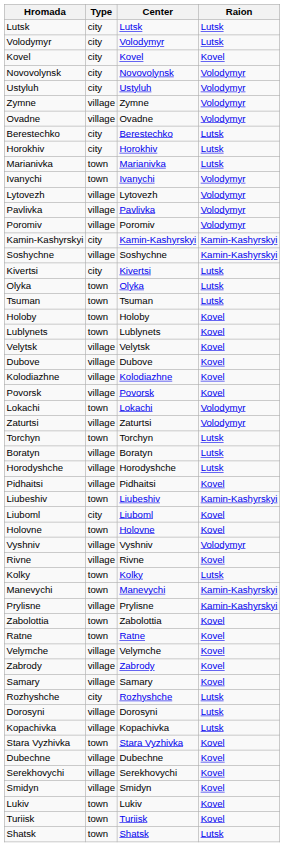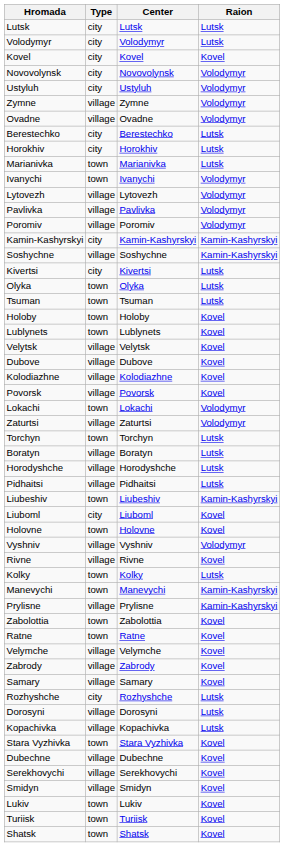(213, 484) Kovel -> (212, 484) Lutsk
(212, 834) Lutsk -> (213, 834) Kovel
